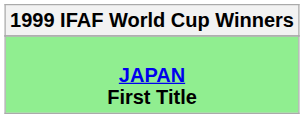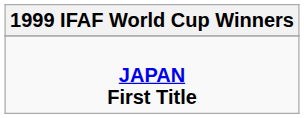(152, 85) lightgreen background -> (152, 85) no background
